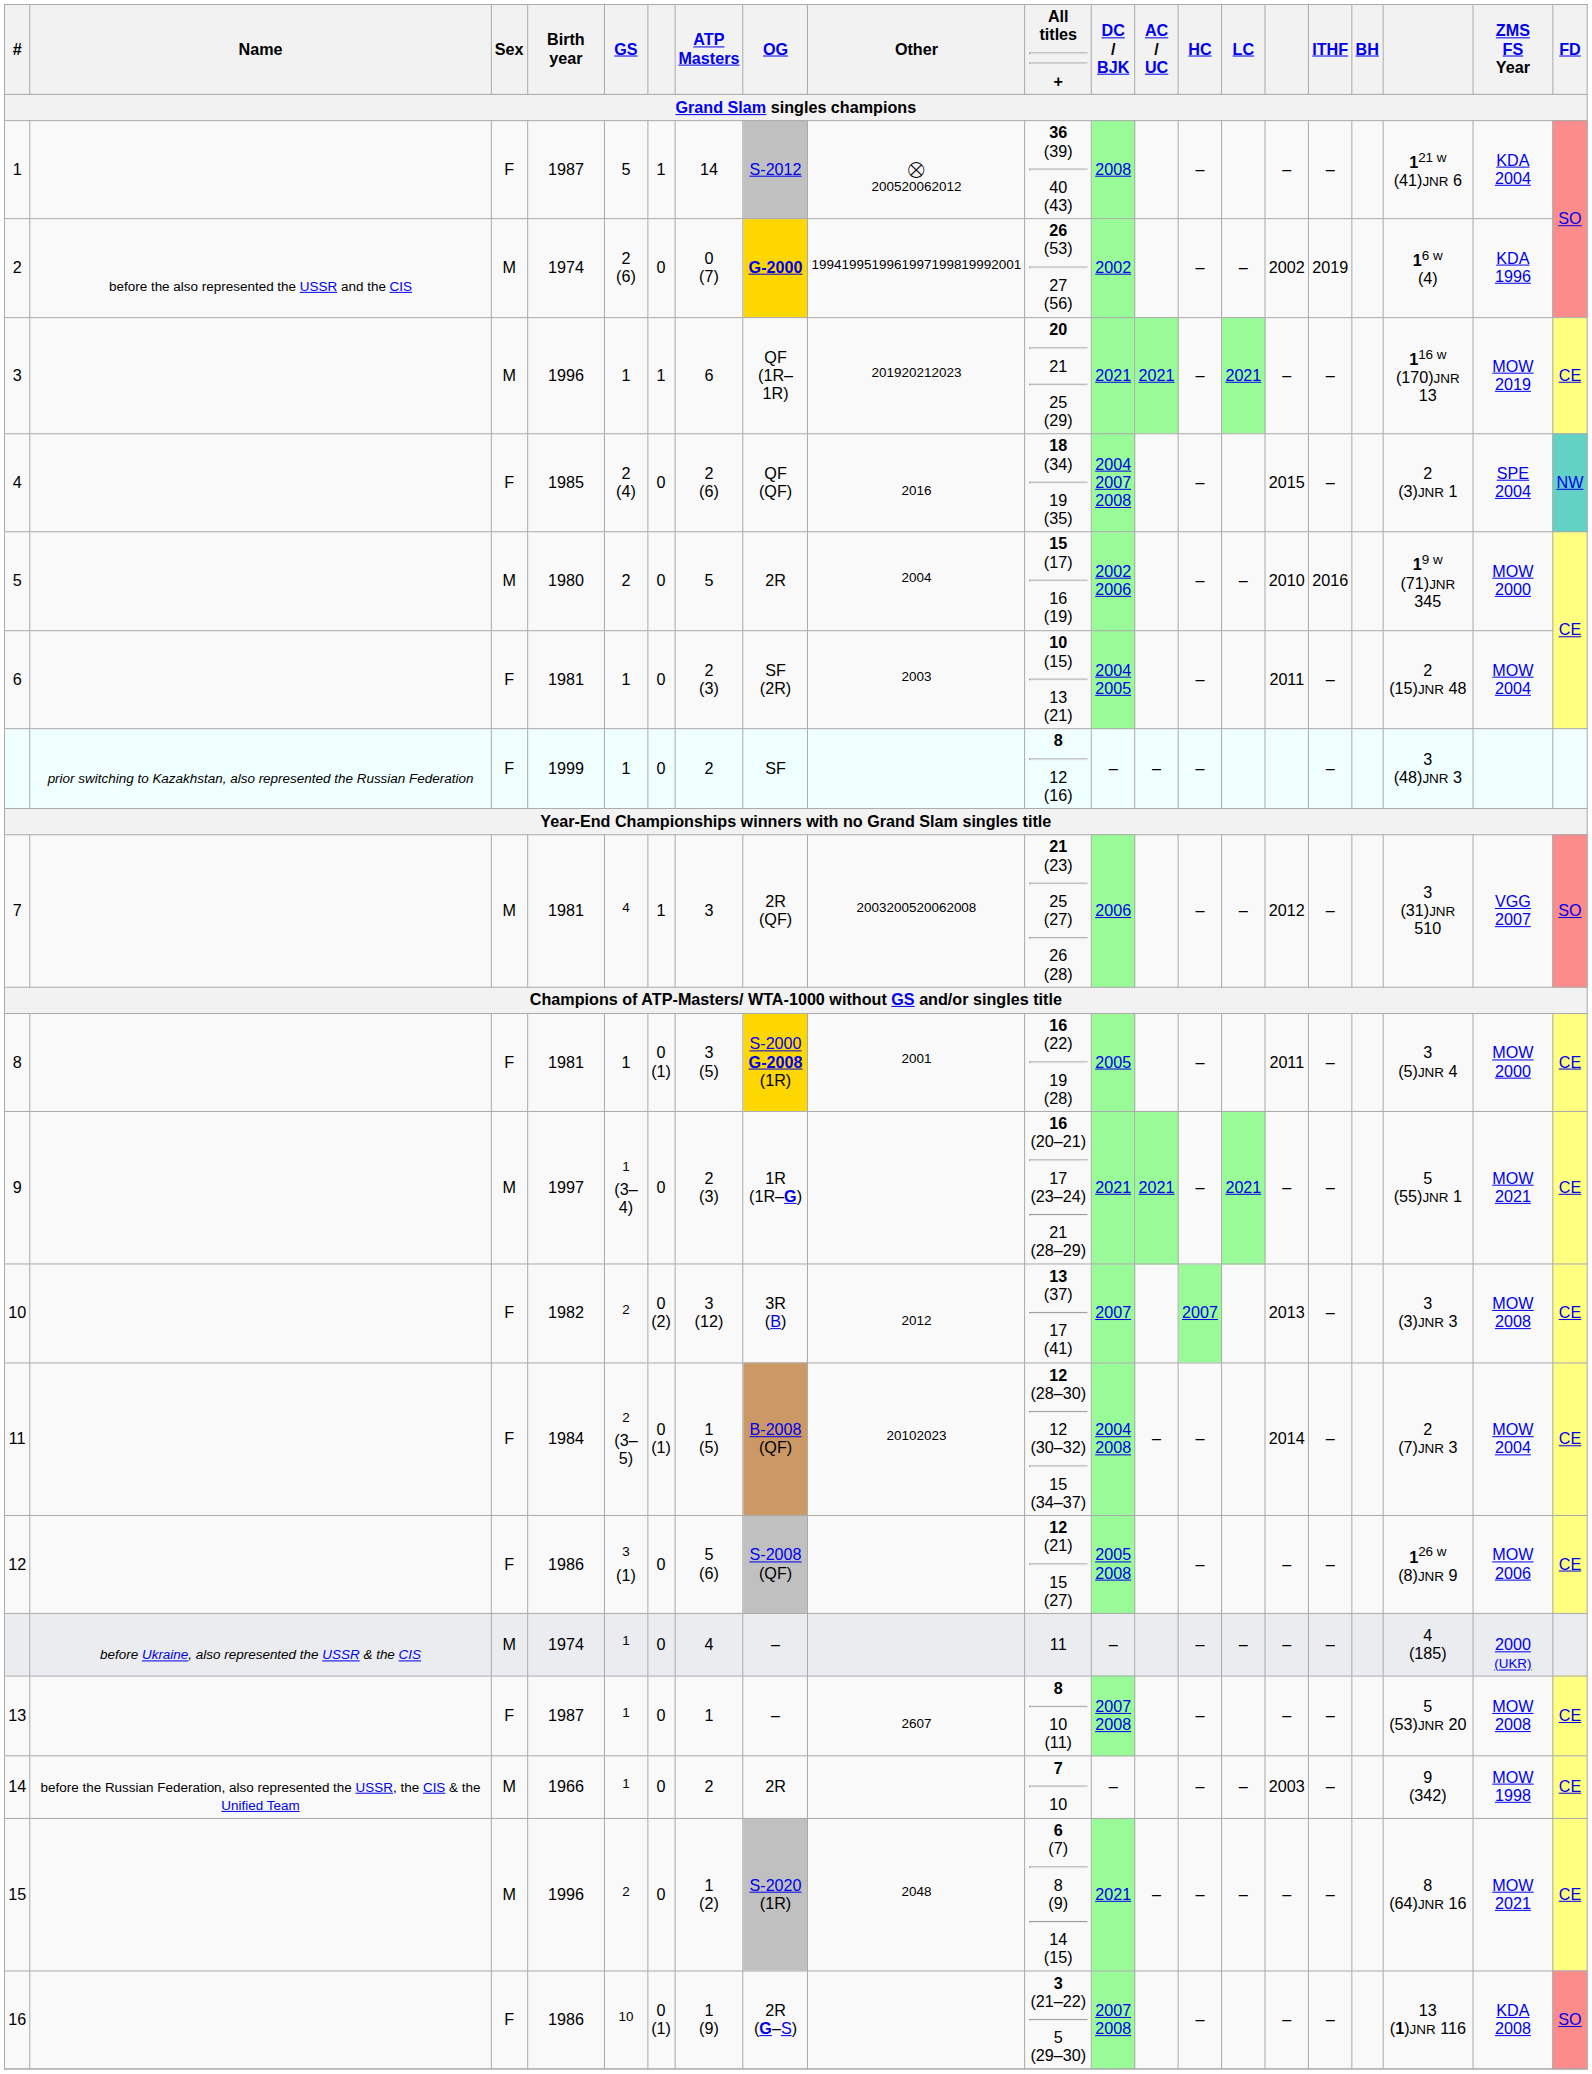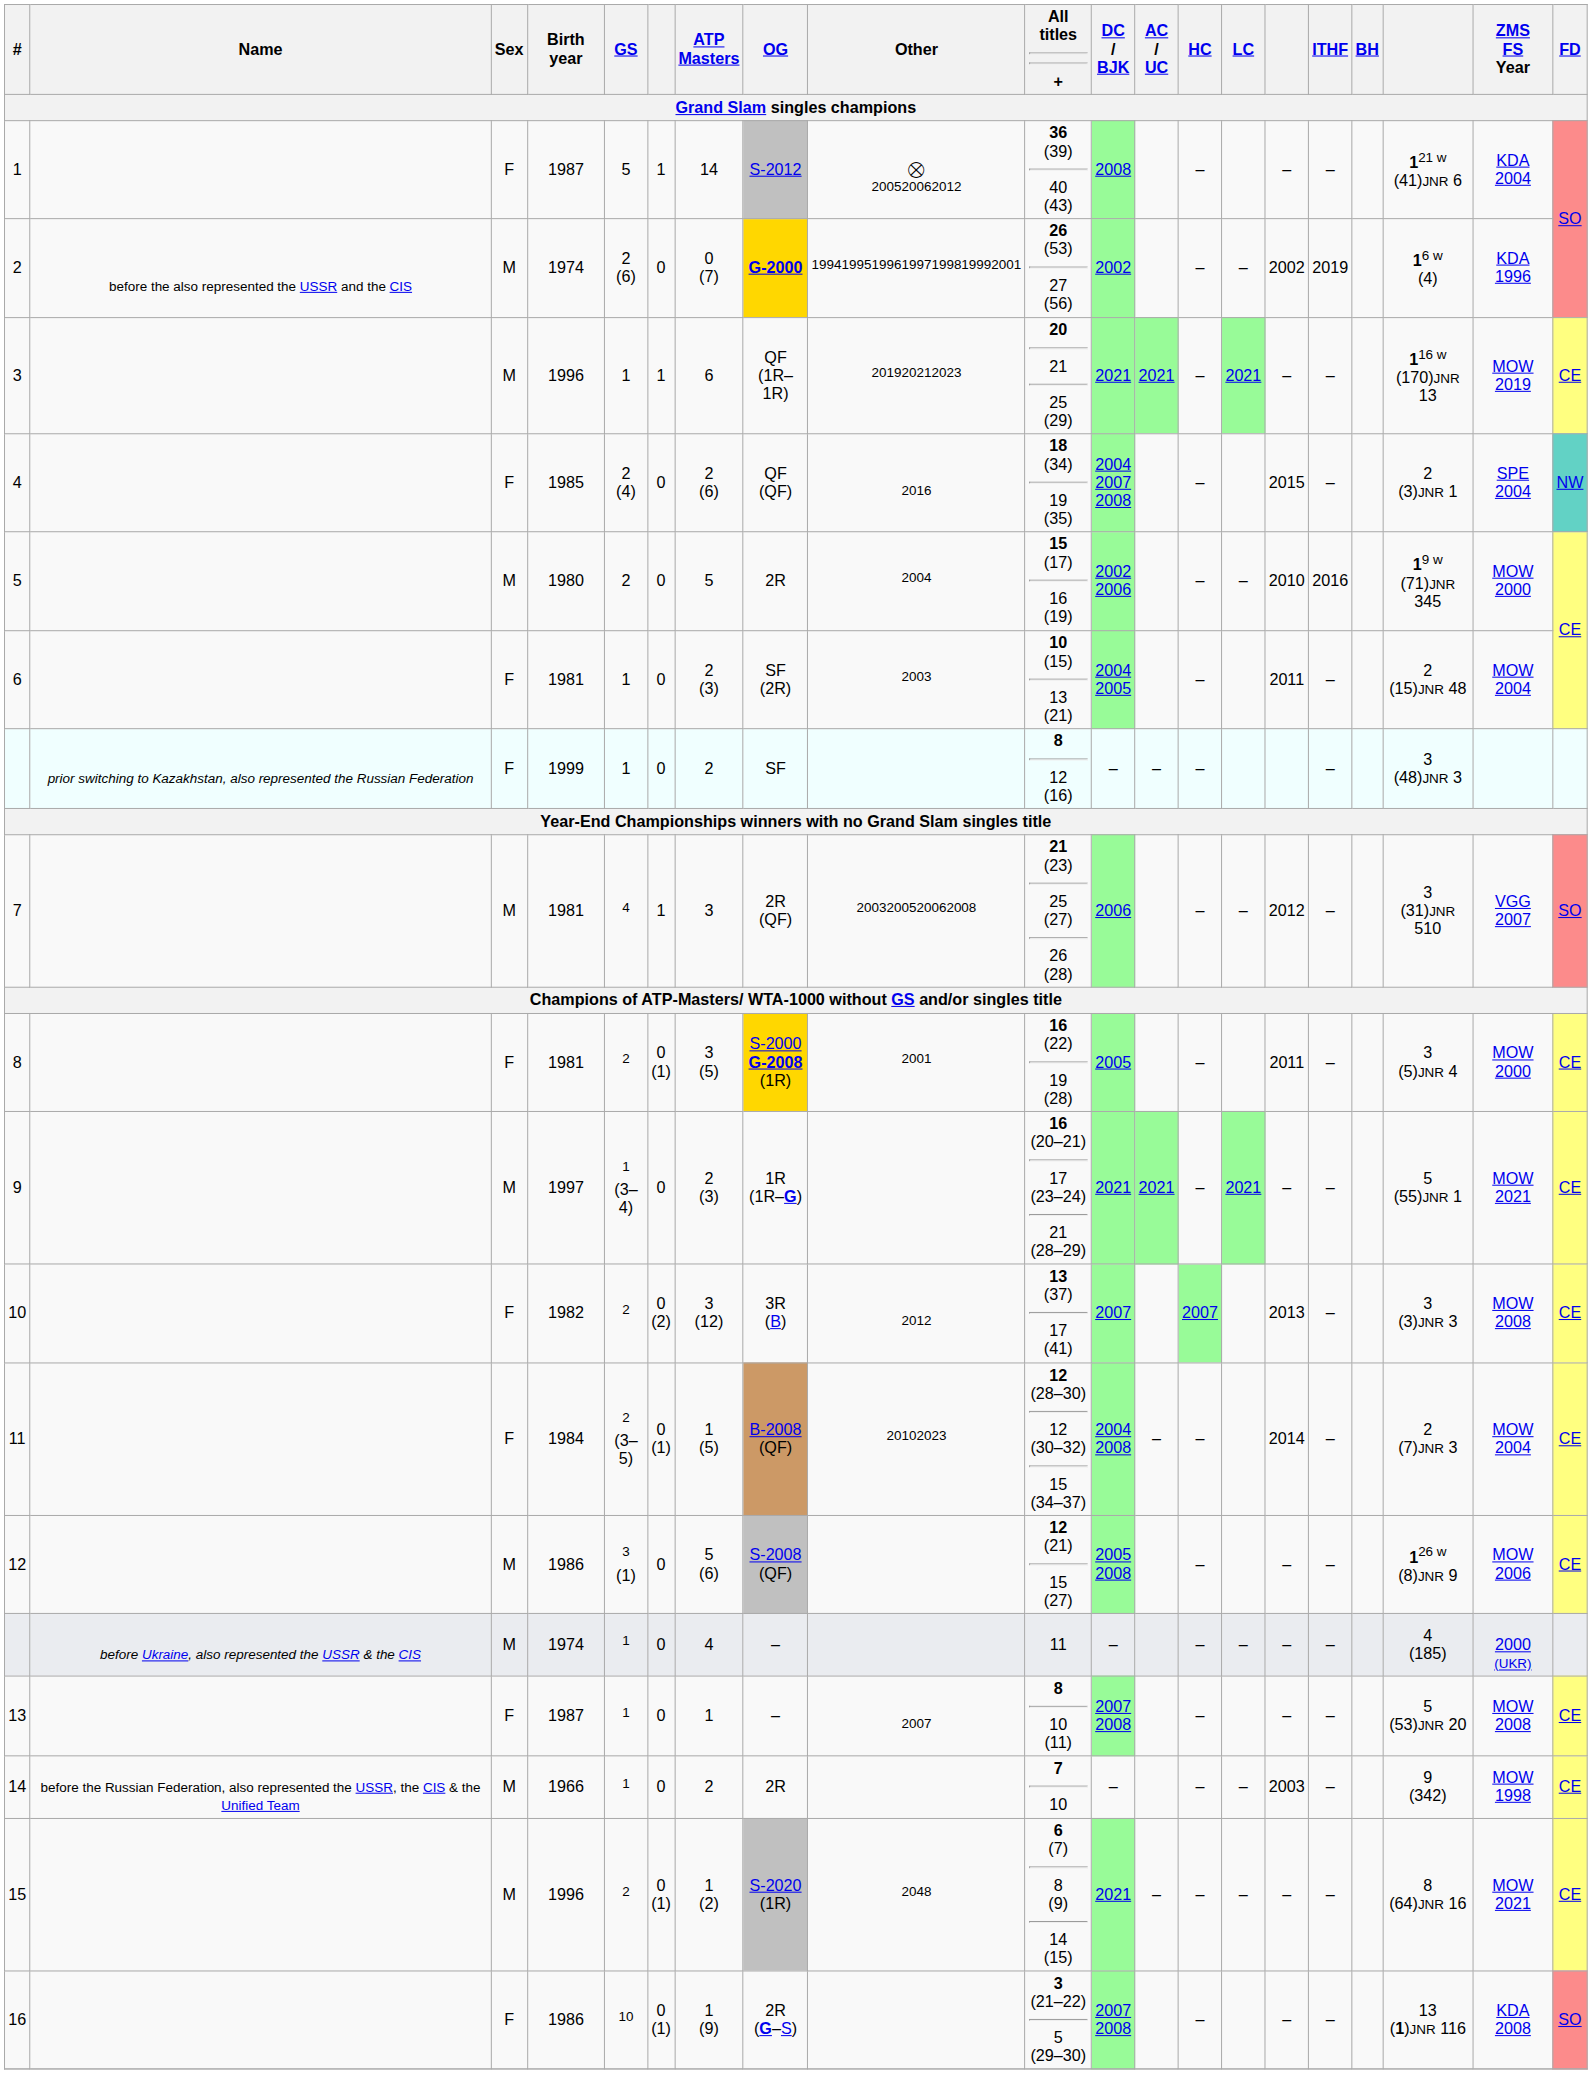(626, 1062) 1 -> (626, 1058) 2
(509, 1564) F -> (509, 1564) M
(916, 1723) 2607 -> (916, 1723) 2007
(661, 1894) 0 -> (661, 1894) 0 (1)
